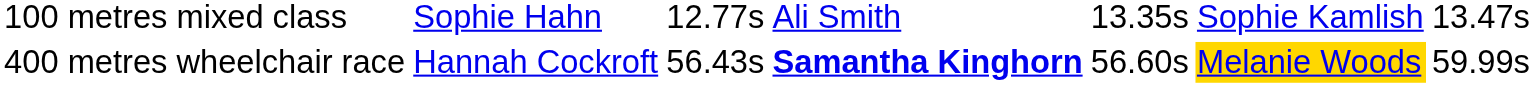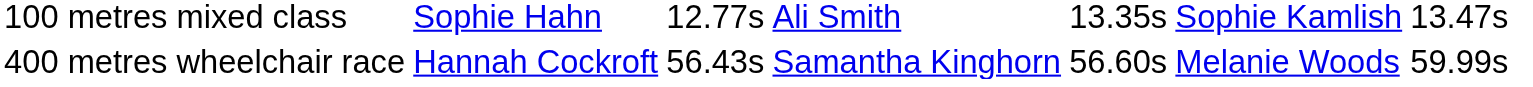(928, 61) bold -> (917, 61) normal
(1309, 61) gold background -> (1288, 61) no background
